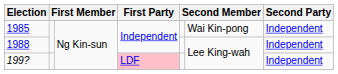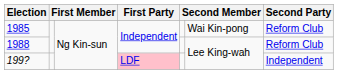(294, 28) Independent -> (294, 28) Reform Club
(294, 45) Independent -> (294, 45) Reform Club
